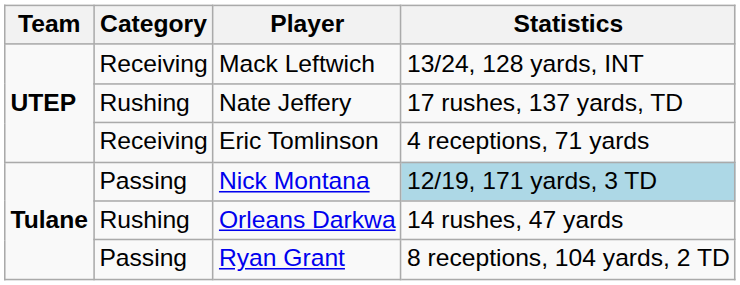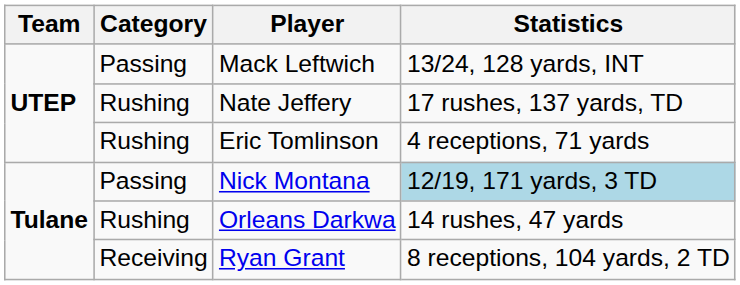(153, 63) Receiving -> (143, 63) Passing
(153, 141) Receiving -> (145, 141) Rushing
(143, 259) Passing -> (153, 259) Receiving
